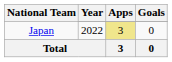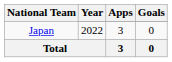(120, 30) khaki background -> (120, 30) no background
